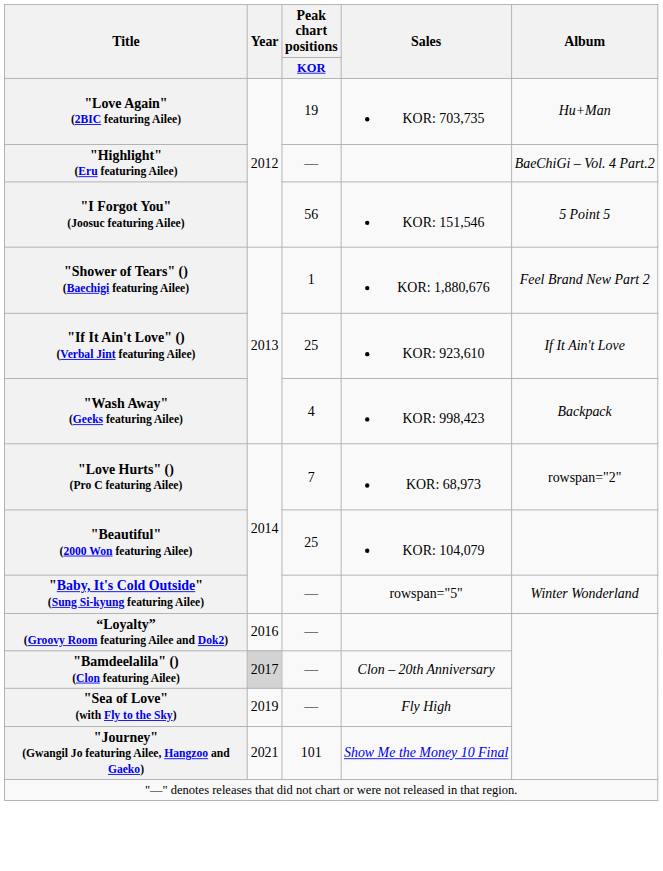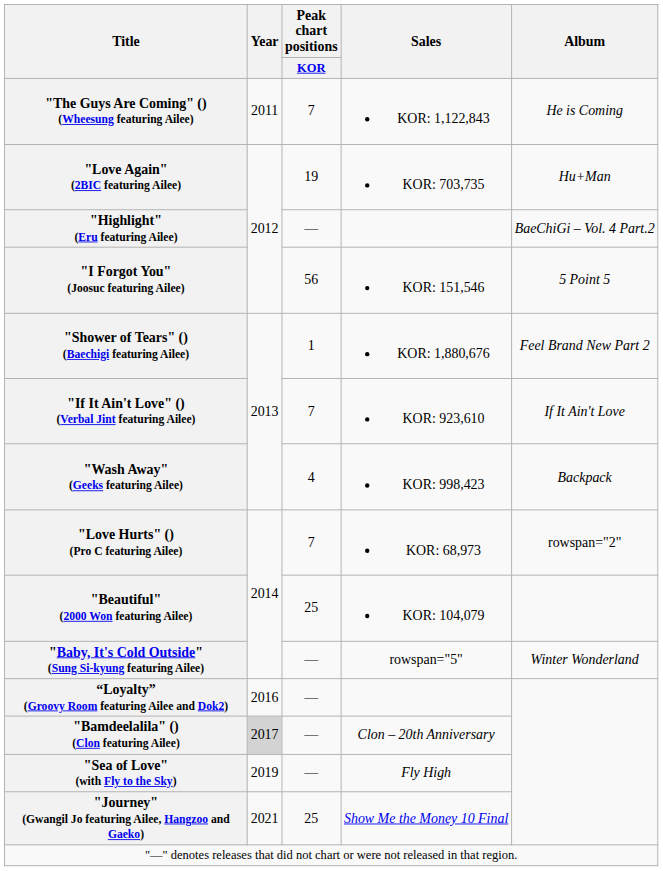+ row: (126, 111)
(311, 345) 25 -> (311, 411) 7
(311, 752) 101 -> (311, 818) 25
